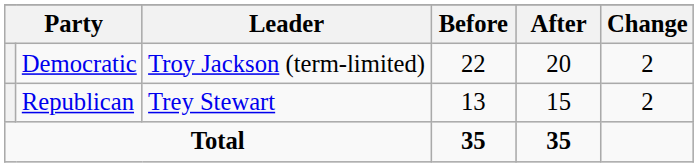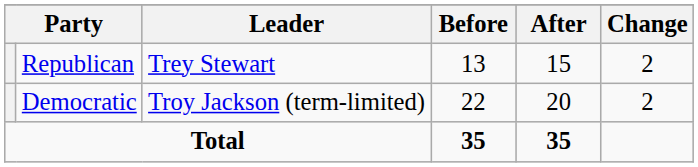rows swapped: (79, 63) <-> (78, 102)
